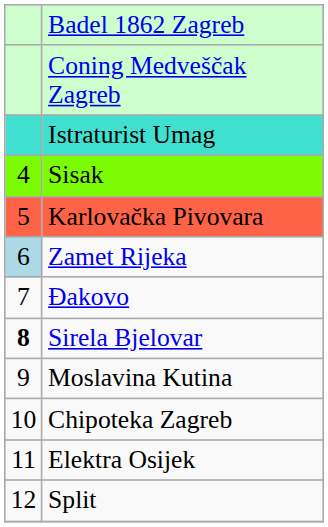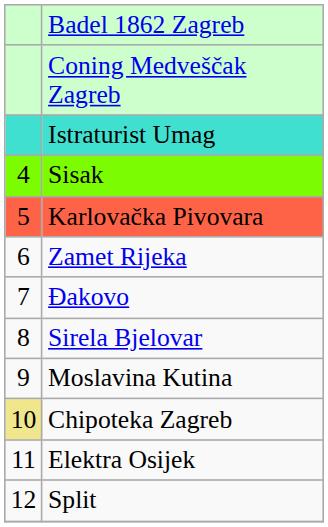(24, 256) lightblue background -> (24, 256) no background
(24, 337) bold -> (24, 337) normal
(24, 418) no background -> (24, 418) khaki background
